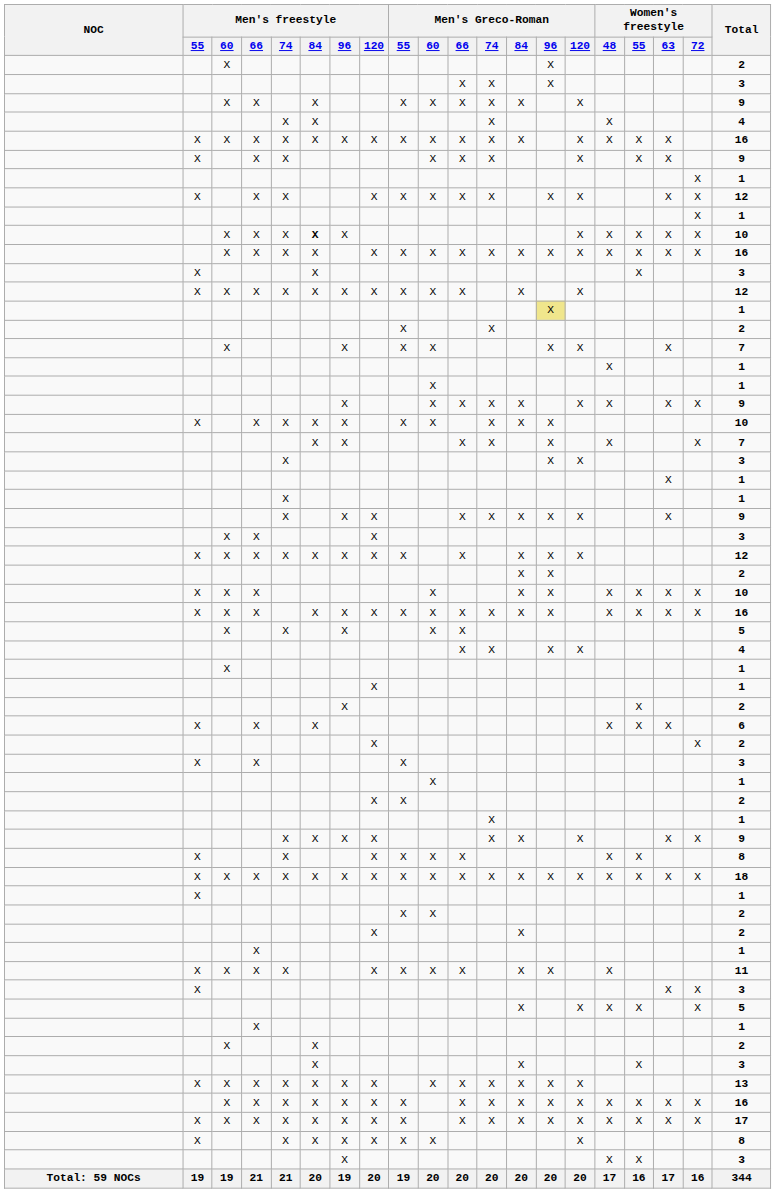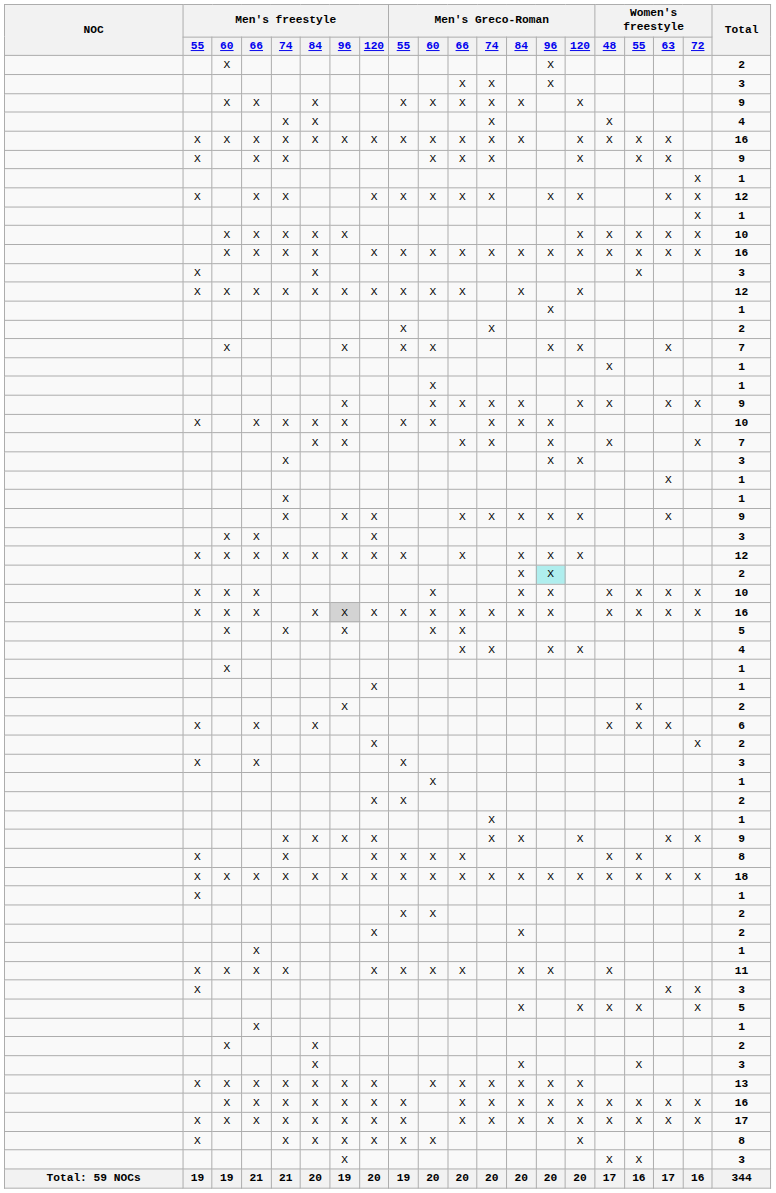(315, 235) bold -> (315, 235) normal
(551, 310) khaki background -> (551, 310) no background
(551, 574) no background -> (551, 574) paleturquoise background
(345, 612) no background -> (345, 612) lightgrey background
